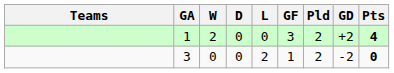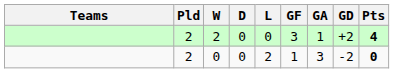columns swapped: (318, 15) <-> (187, 15)
